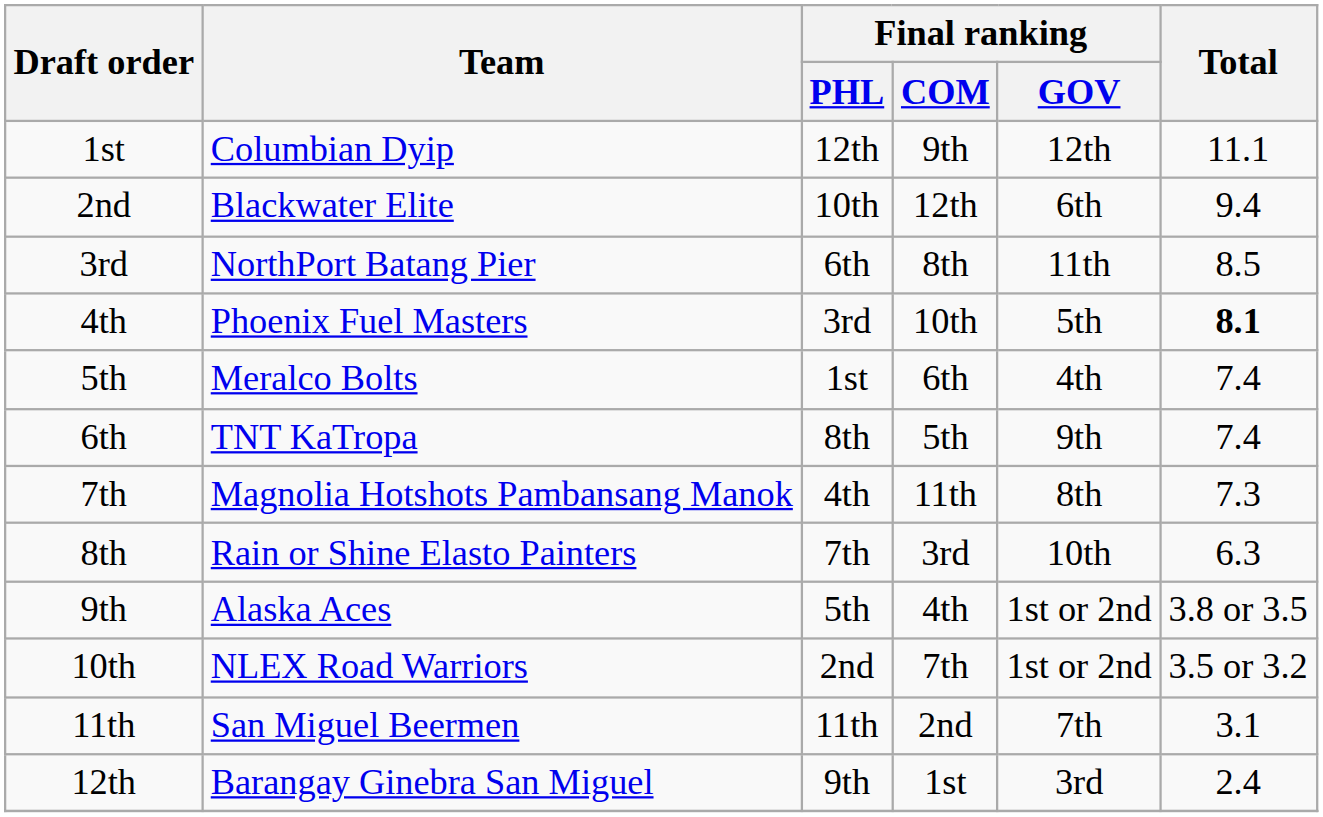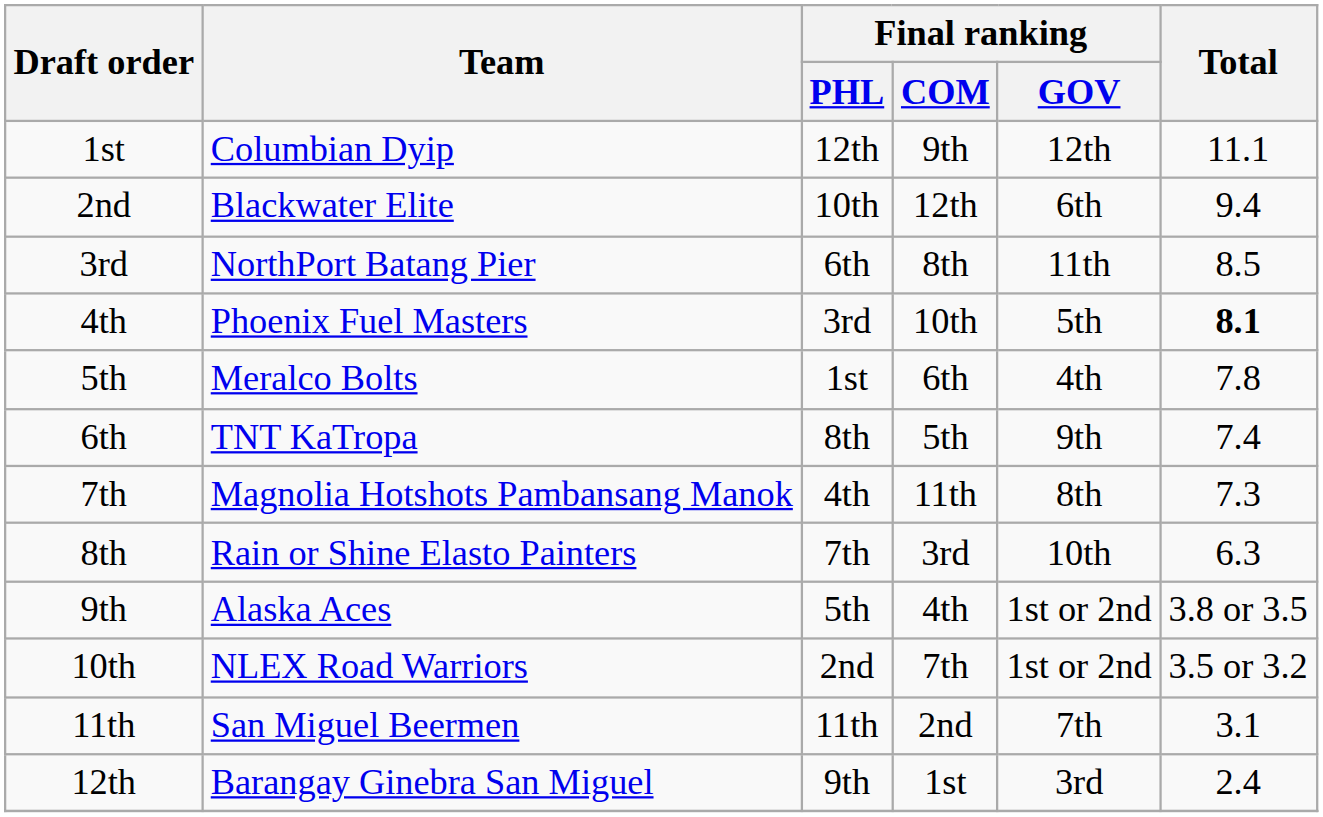(1238, 378) 7.4 -> (1238, 378) 7.8
